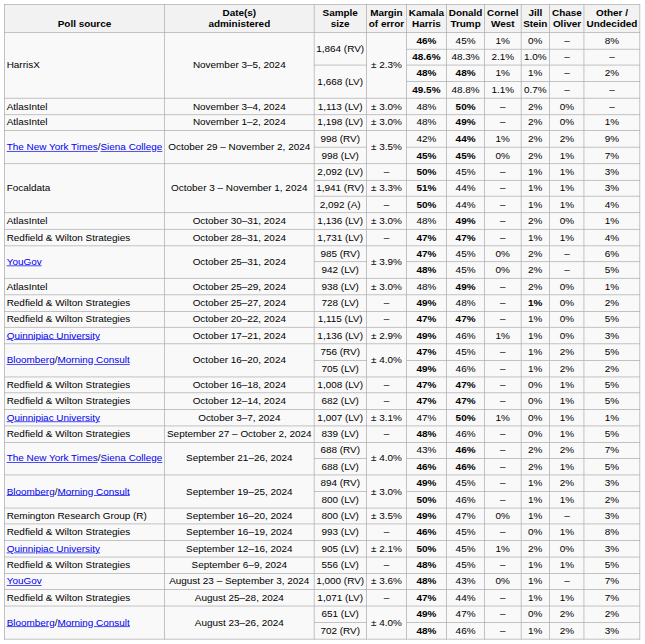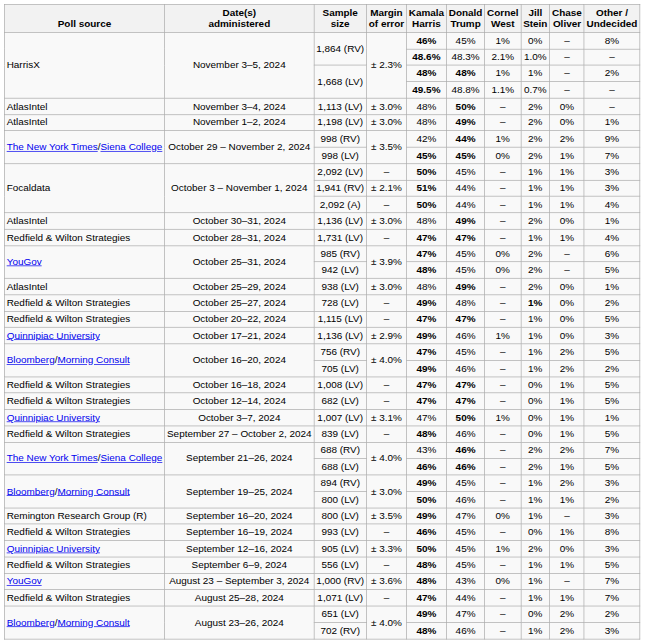(386, 188) ± 3.3% -> (386, 188) ± 2.1%
(386, 549) ± 2.1% -> (386, 549) ± 3.3%
